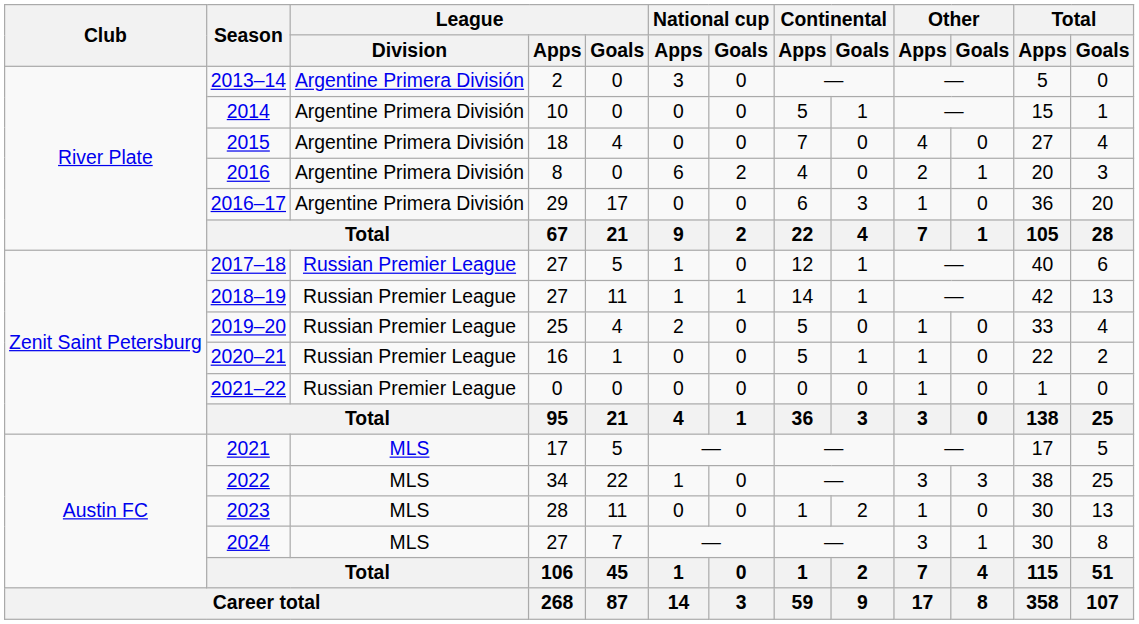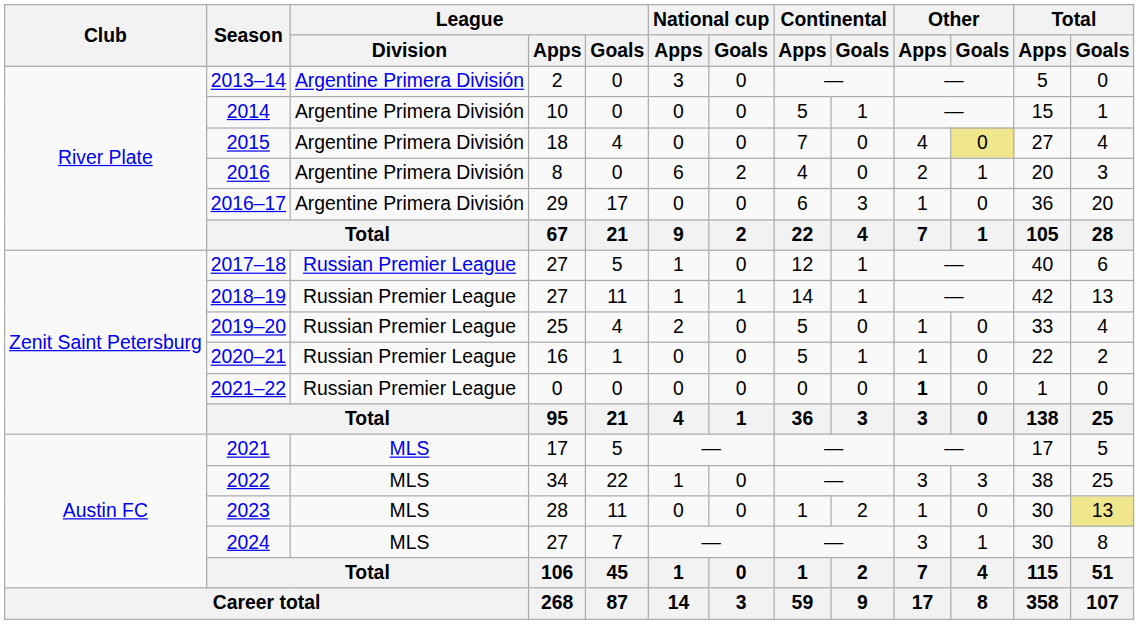(982, 142) no background -> (982, 142) khaki background
(922, 388) normal -> (922, 388) bold
(1103, 511) no background -> (1103, 511) khaki background
